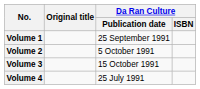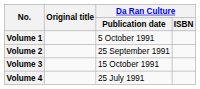(134, 38) 25 September 1991 -> (126, 38) 5 October 1991
(126, 51) 5 October 1991 -> (134, 51) 25 September 1991
